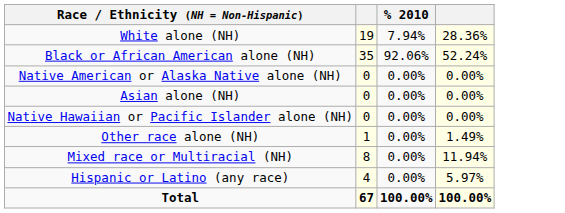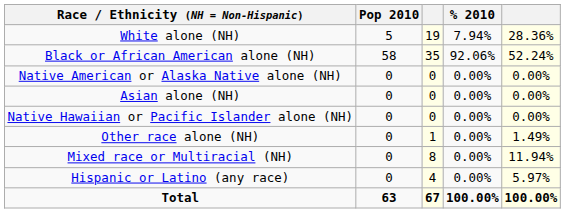+ column: (389, 15)
